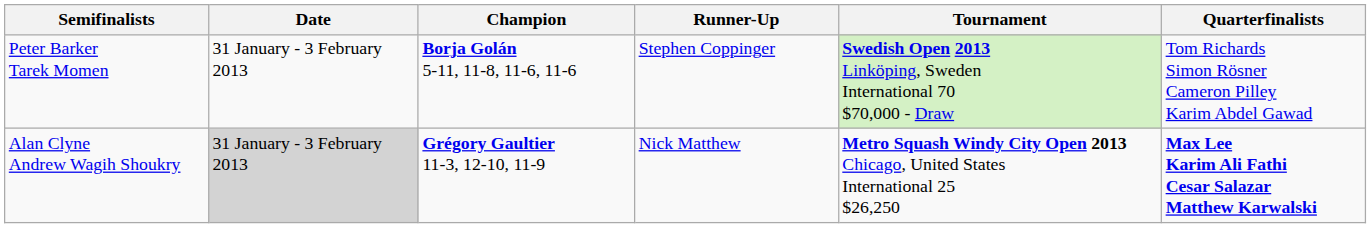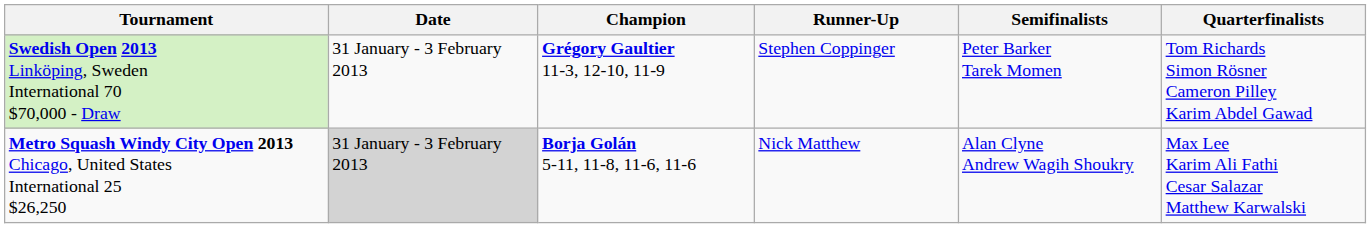columns swapped: (1000, 19) <-> (106, 19)
(499, 59) Borja Golán 5-11, 11-8, 11-6, 11-6 -> (608, 59) Grégory Gaultier 11-3, 12-10, 11-9
(489, 153) Grégory Gaultier 11-3, 12-10, 11-9 -> (619, 153) Borja Golán 5-11, 11-8, 11-6, 11-6
(1241, 175) bold -> (1236, 175) normal
